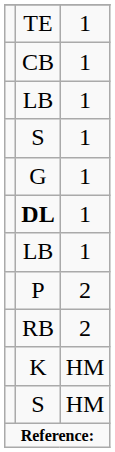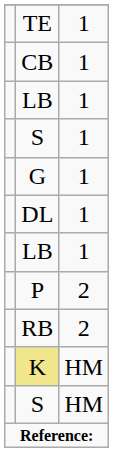(38, 213) bold -> (37, 213) normal
(38, 366) no background -> (37, 366) khaki background
